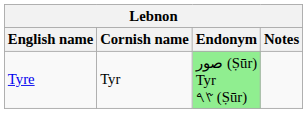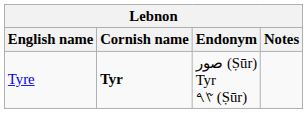(110, 79) normal -> (111, 79) bold
(226, 80) lightgreen background -> (226, 80) no background
